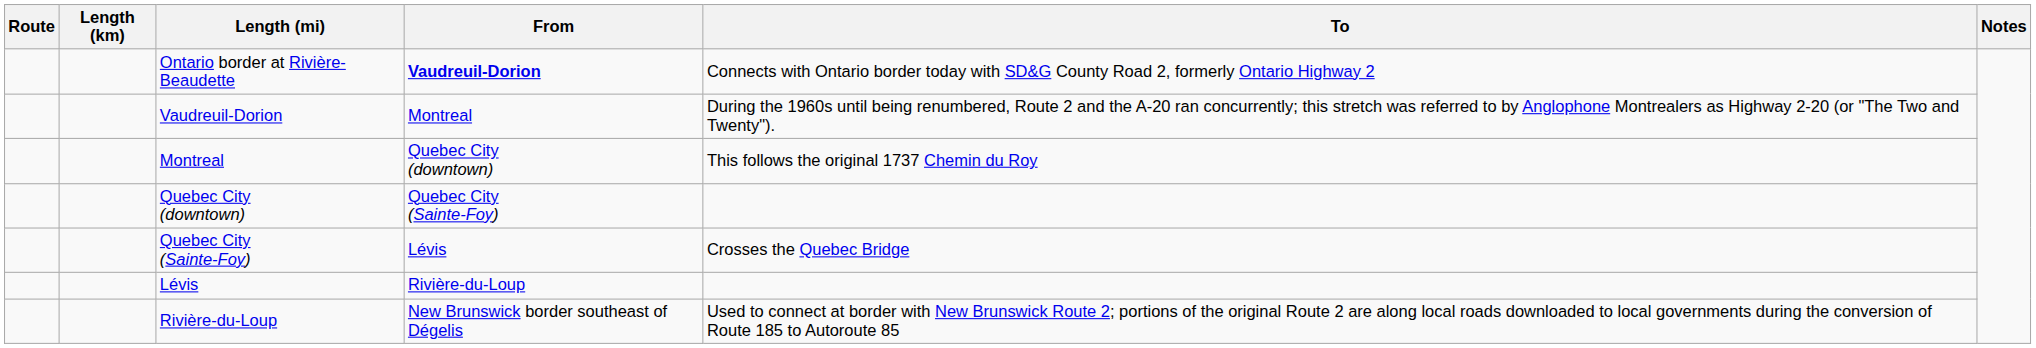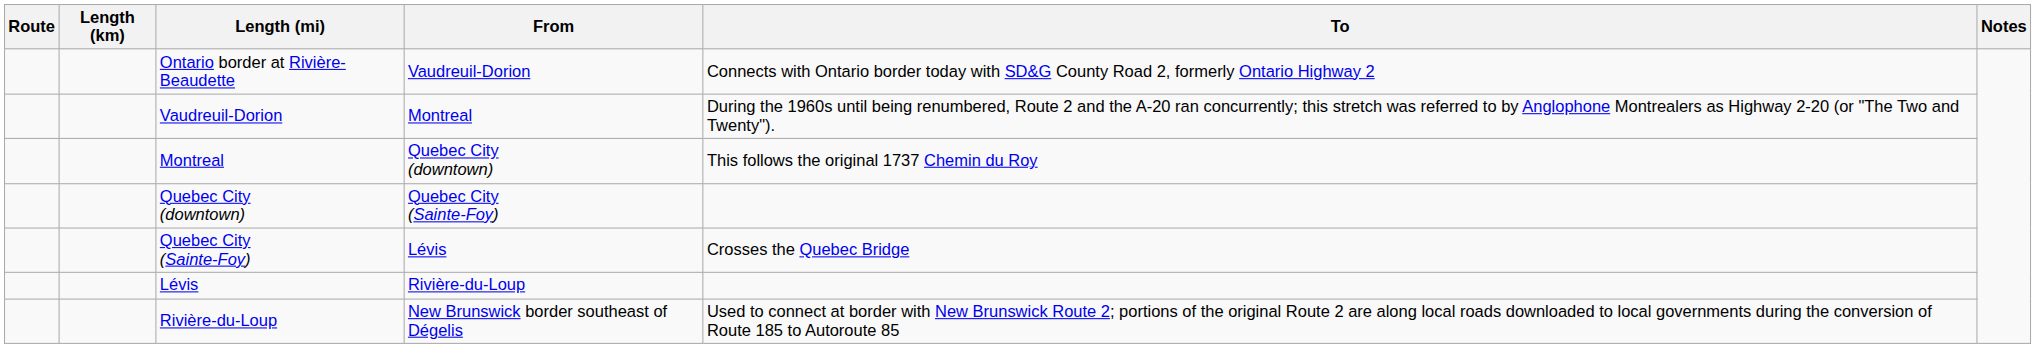(474, 71) bold -> (469, 71) normal
